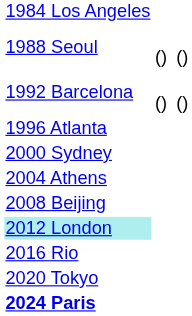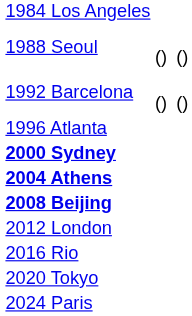(59, 152) normal -> (61, 152) bold
(56, 178) normal -> (59, 178) bold
(56, 203) normal -> (59, 203) bold
(59, 228) paleturquoise background -> (59, 228) no background
(51, 303) bold -> (49, 303) normal
